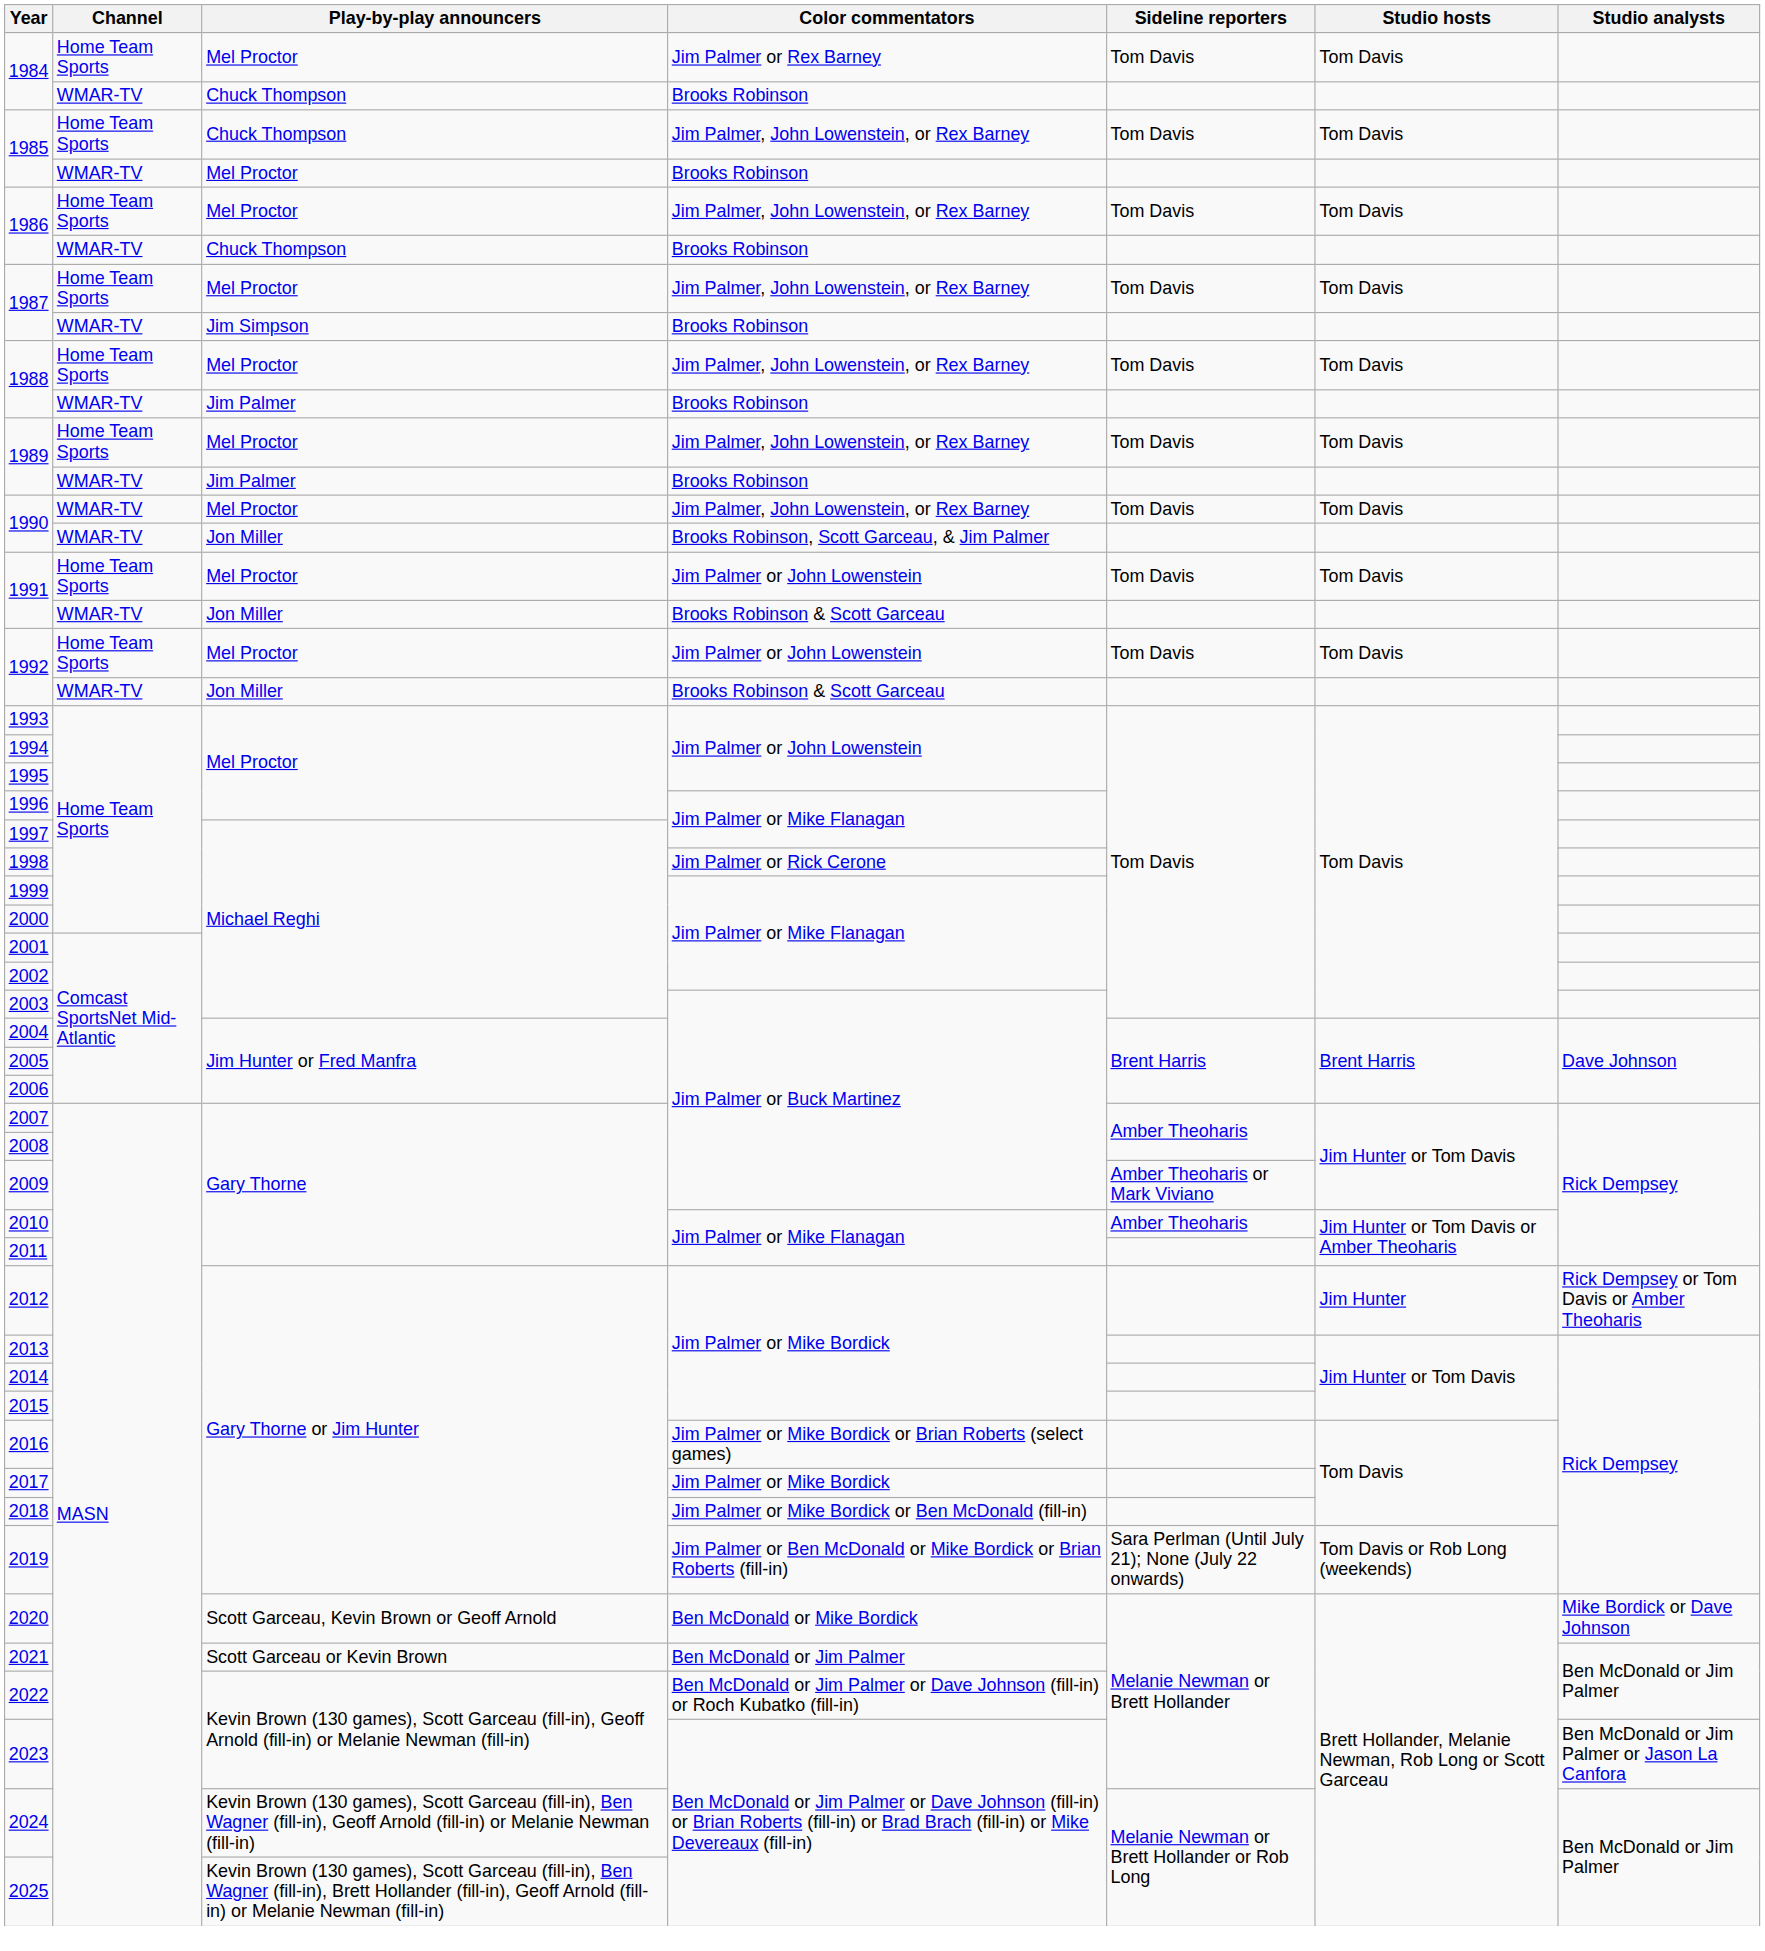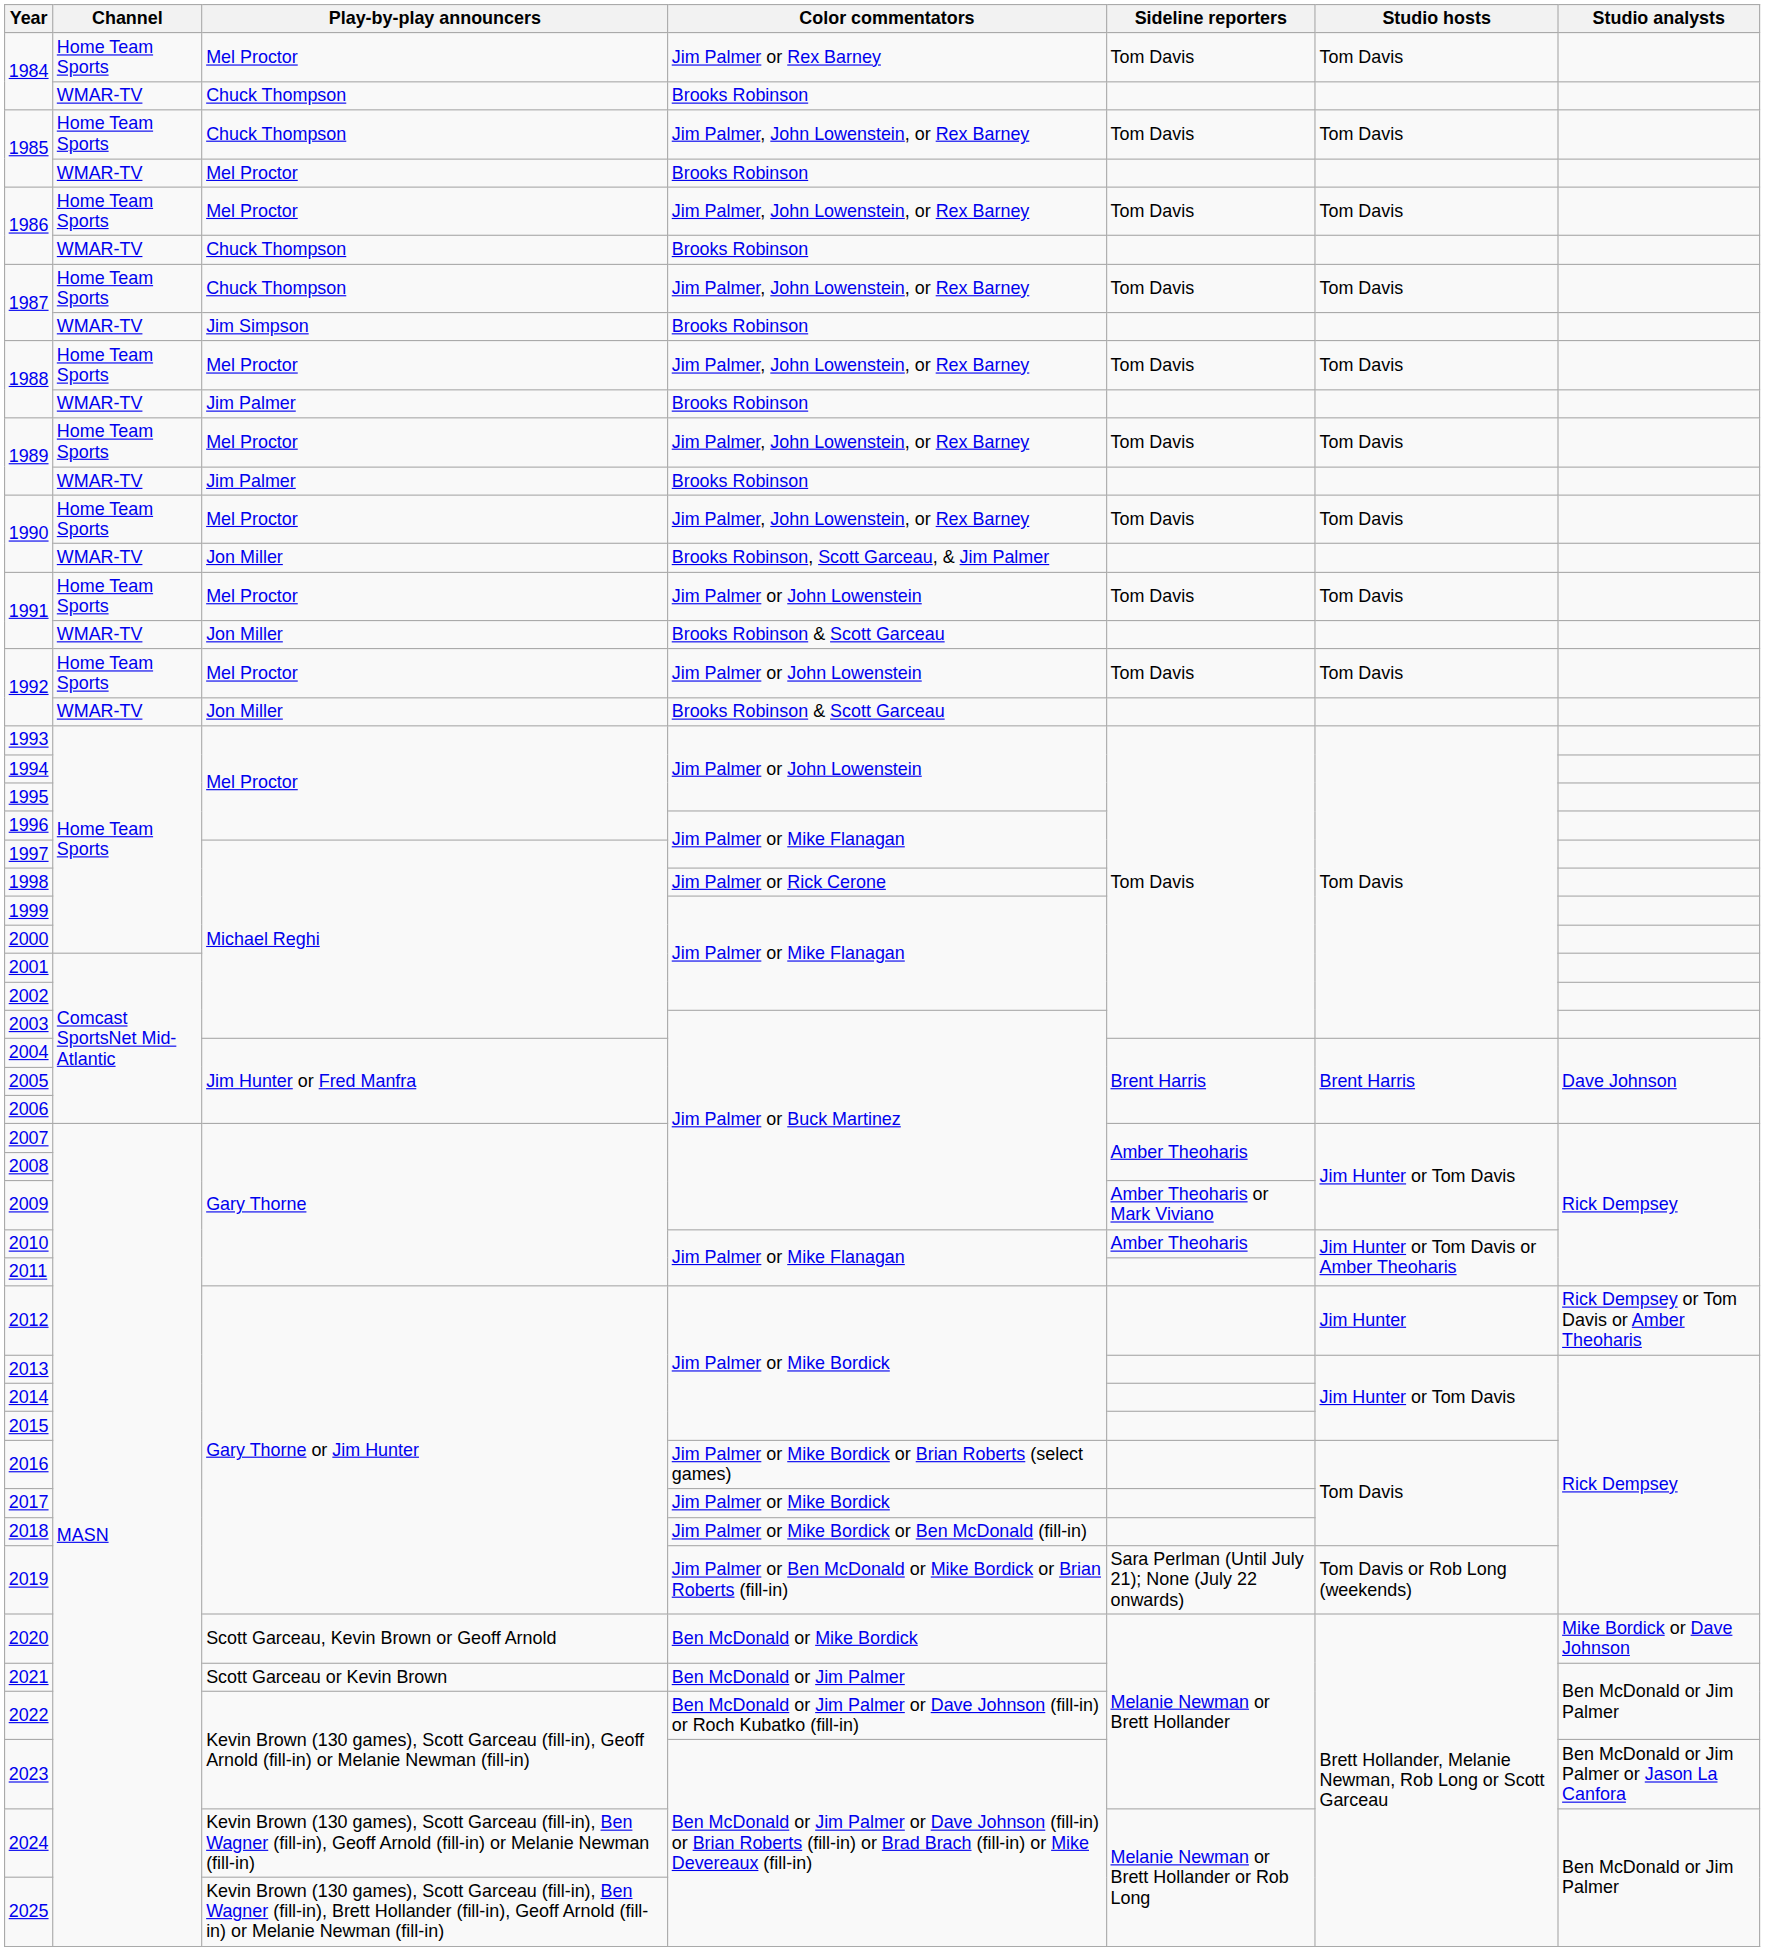(252, 288) Mel Proctor -> (276, 288) Chuck Thompson
(100, 509) WMAR-TV -> (105, 519) Home Team Sports
